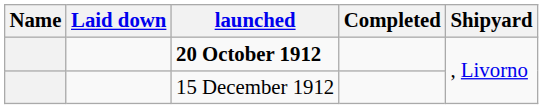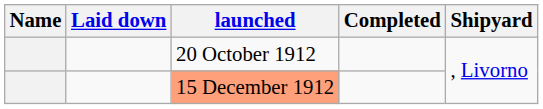(249, 53) bold -> (246, 53) normal
(255, 86) no background -> (255, 86) lightsalmon background
